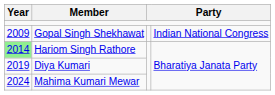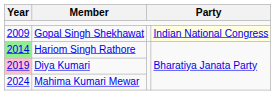(211, 33) no background -> (211, 33) lightyellow background
(18, 66) no background -> (18, 66) pink background
